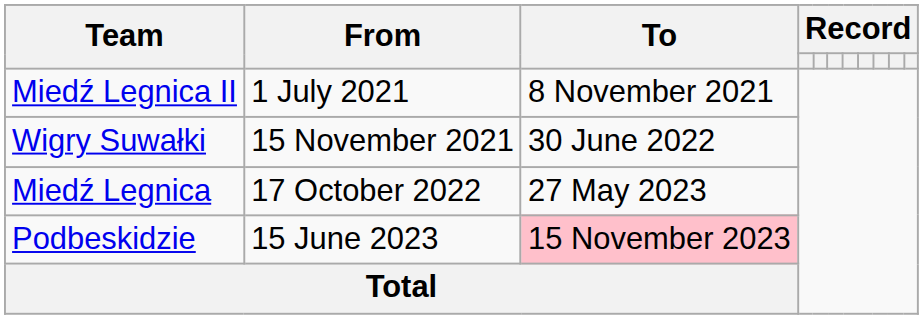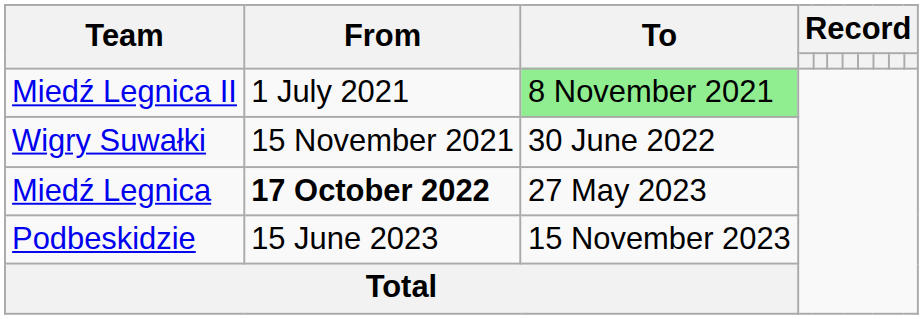(651, 92) no background -> (651, 92) lightgreen background
(366, 190) normal -> (370, 190) bold
(659, 239) pink background -> (659, 239) no background
